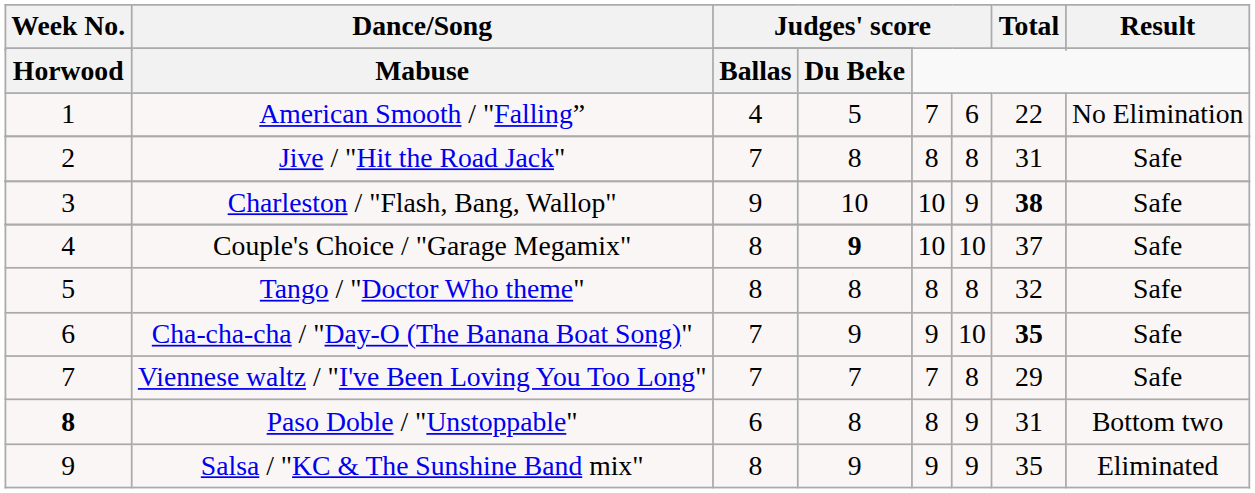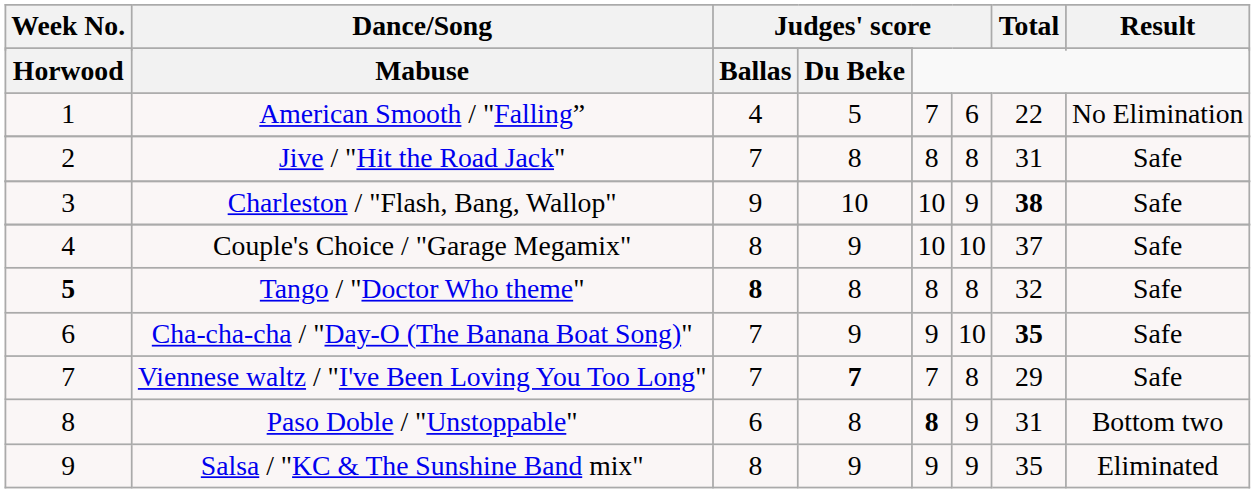(855, 245) bold -> (855, 245) normal
(68, 289) normal -> (68, 289) bold
(755, 289) normal -> (755, 289) bold
(855, 377) normal -> (855, 377) bold
(68, 421) bold -> (68, 421) normal
(932, 421) normal -> (932, 421) bold
